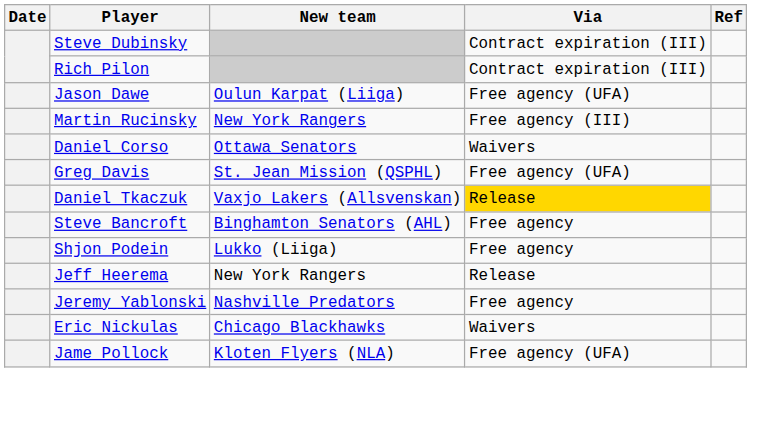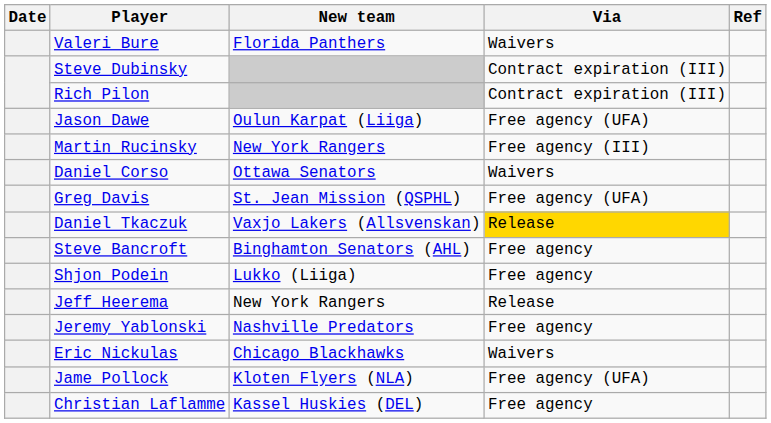+ row: (106, 43)
+ row: (140, 405)
